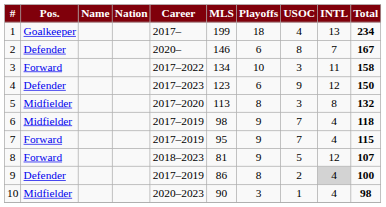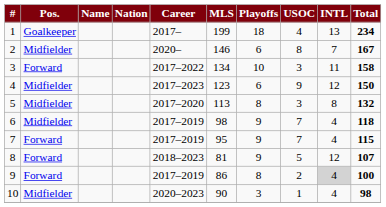(45, 49) Defender -> (48, 49) Midfielder
(45, 85) Defender -> (48, 85) Midfielder
(45, 175) Defender -> (43, 175) Forward
